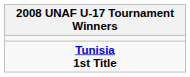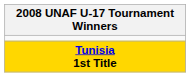(95, 56) no background -> (95, 56) gold background
